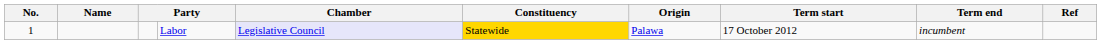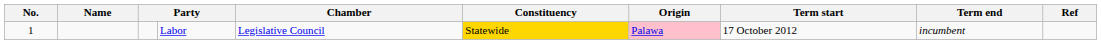(281, 30) lavender background -> (281, 30) no background
(647, 30) no background -> (647, 30) pink background
